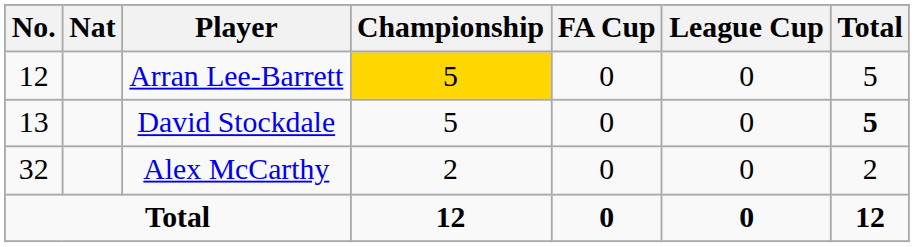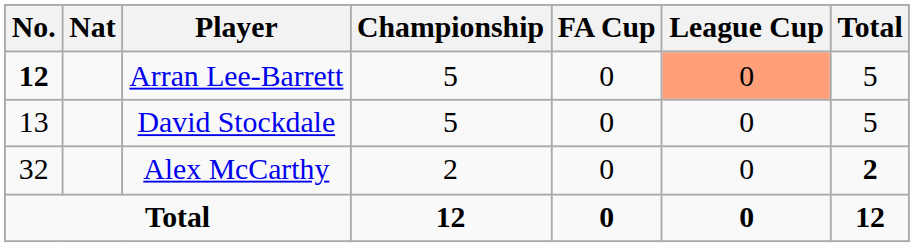(34, 75) normal -> (34, 75) bold
(451, 75) gold background -> (451, 75) no background
(747, 75) no background -> (747, 75) lightsalmon background
(870, 122) bold -> (870, 122) normal
(870, 169) normal -> (870, 169) bold
